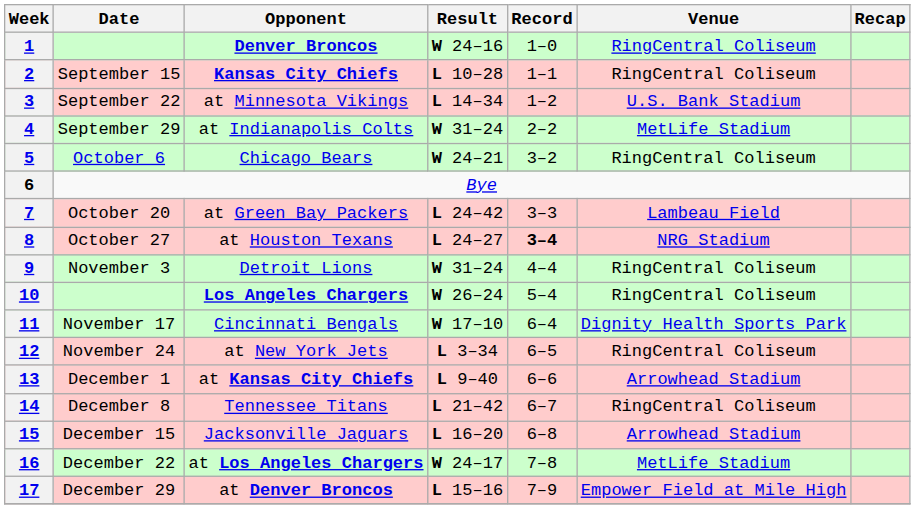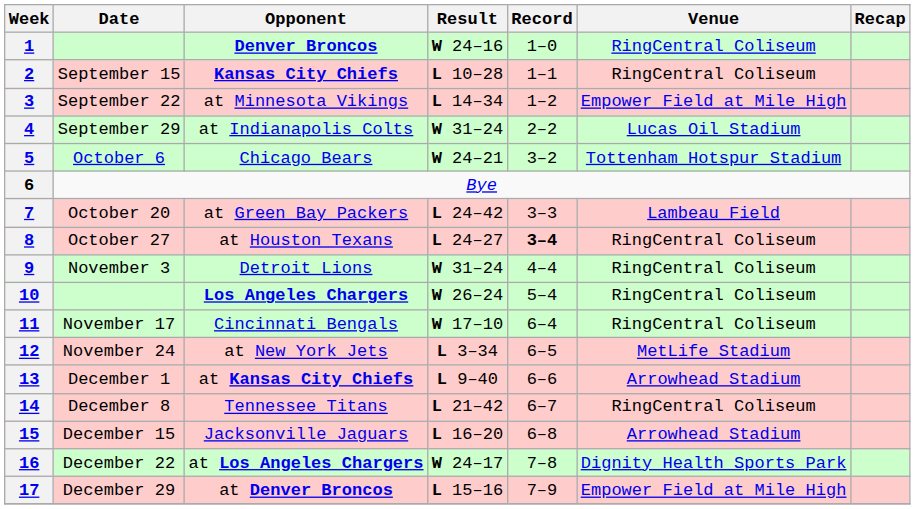(714, 102) U.S. Bank Stadium -> (714, 102) Empower Field at Mile High
(714, 130) MetLife Stadium -> (714, 130) Lucas Oil Stadium
(714, 157) RingCentral Coliseum -> (714, 157) Tottenham Hotspur Stadium
(714, 241) NRG Stadium -> (714, 241) RingCentral Coliseum
(714, 324) Dignity Health Sports Park -> (714, 324) RingCentral Coliseum
(714, 352) RingCentral Coliseum -> (714, 352) MetLife Stadium
(714, 463) MetLife Stadium -> (714, 463) Dignity Health Sports Park
